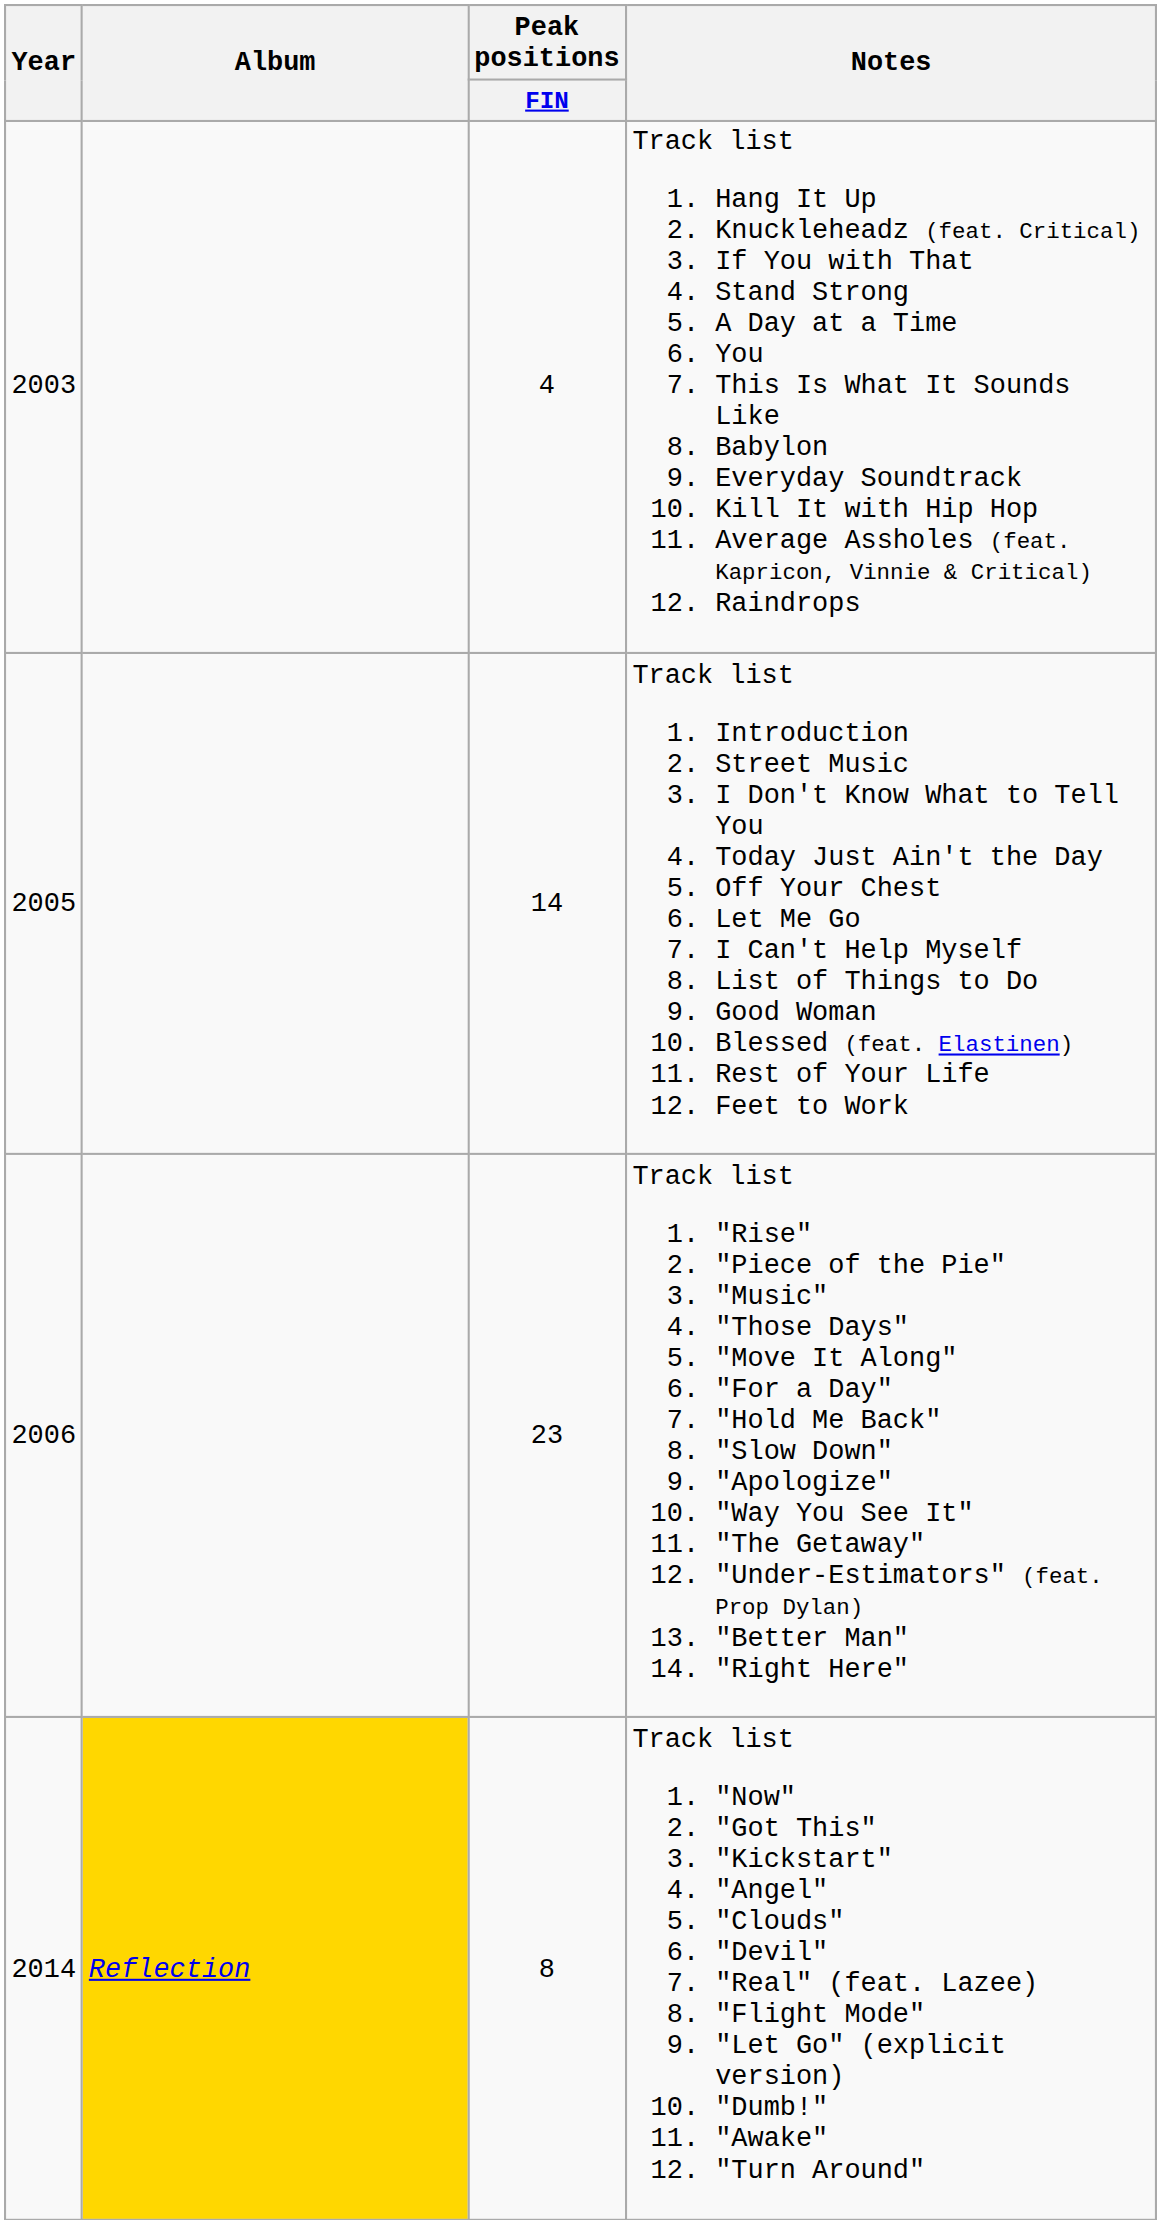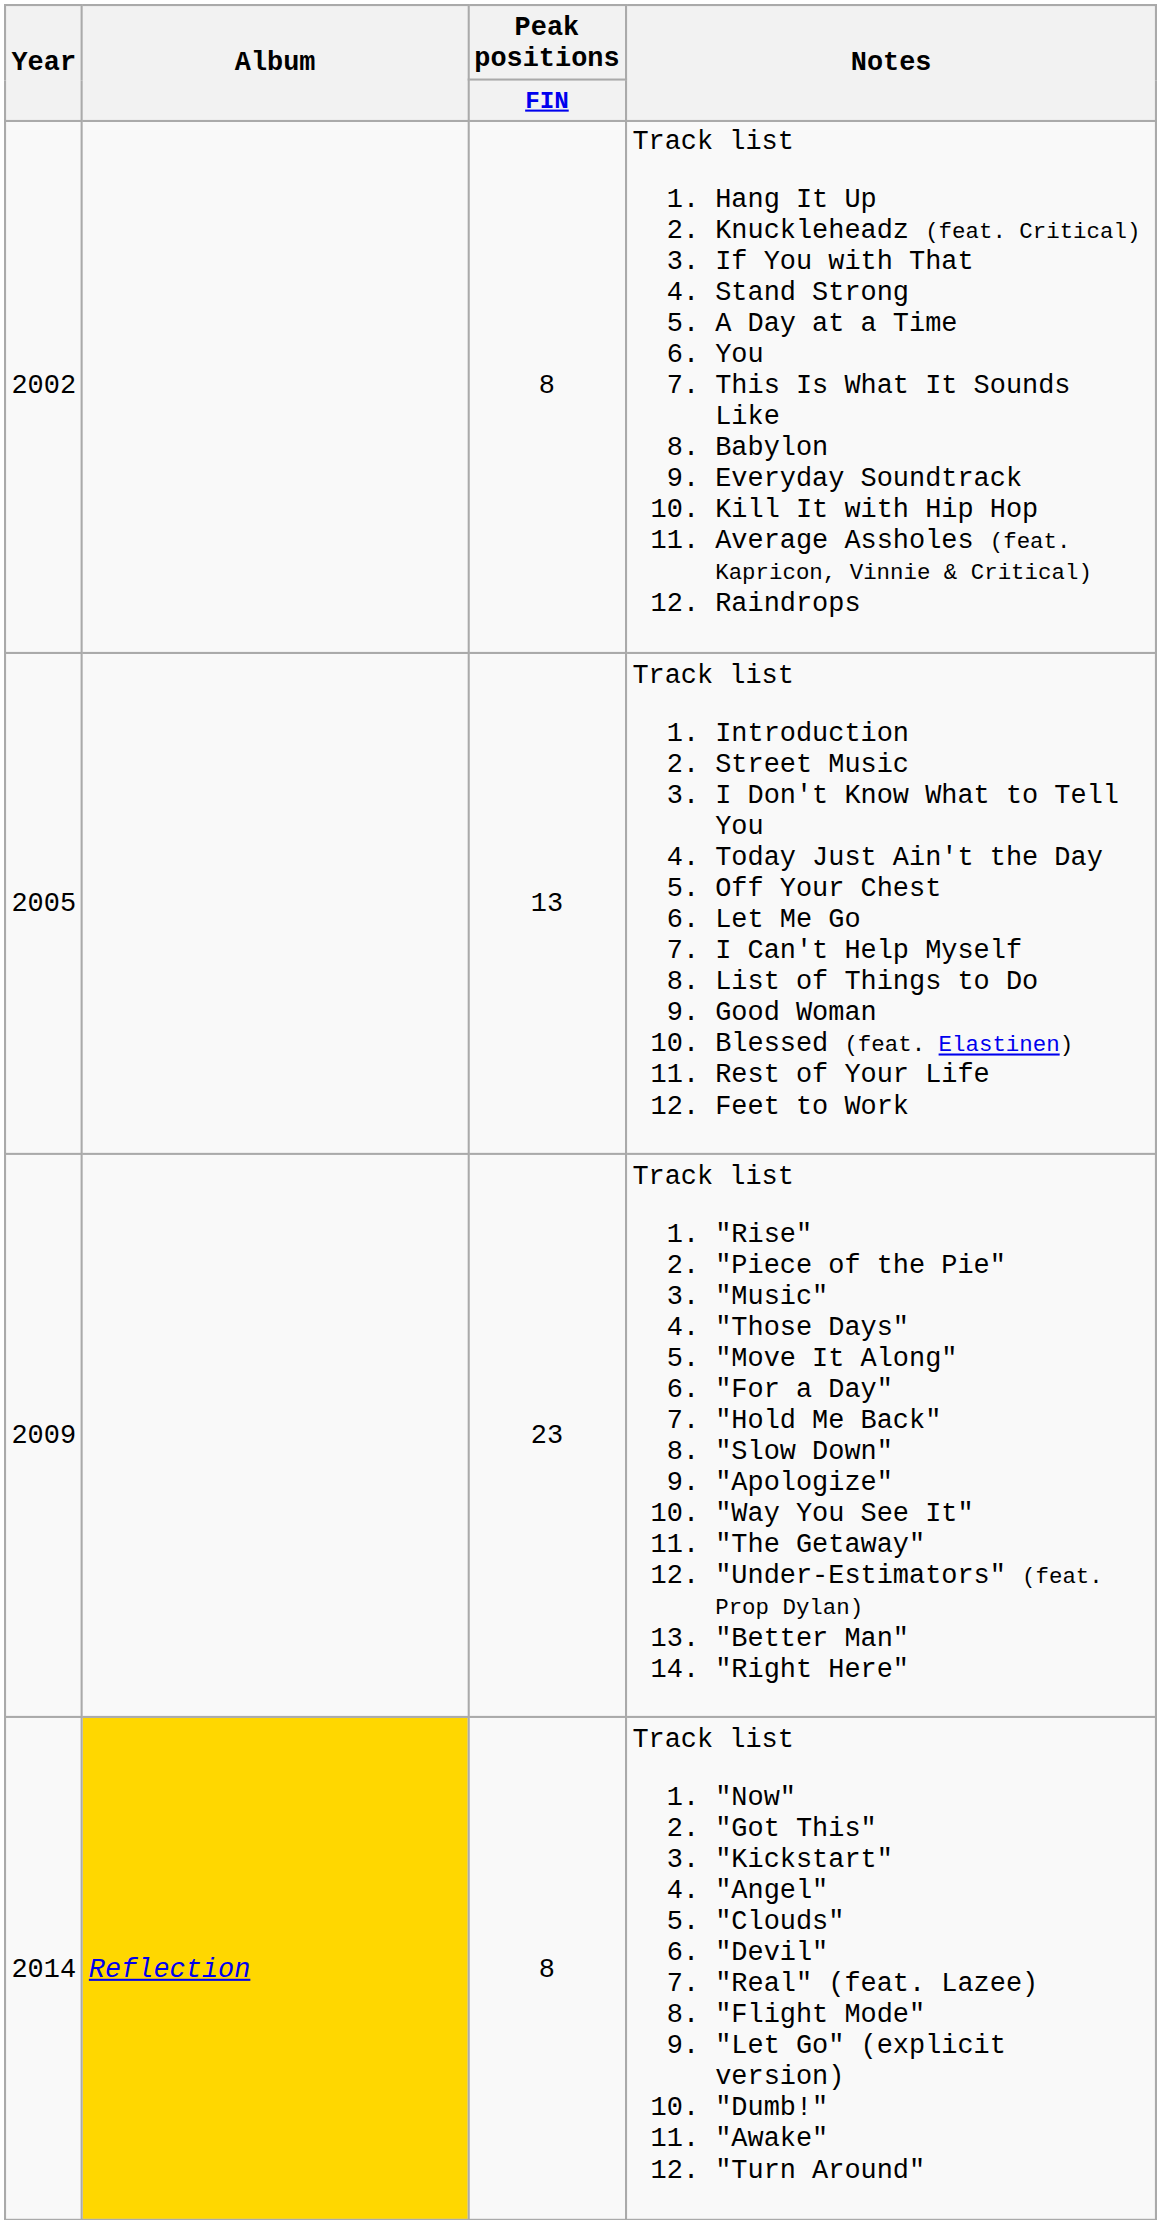(44, 387) 2003 -> (44, 387) 2002
(547, 387) 4 -> (547, 387) 8
(547, 904) 14 -> (547, 904) 13
(44, 1436) 2006 -> (44, 1436) 2009
